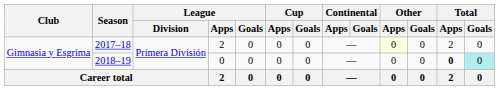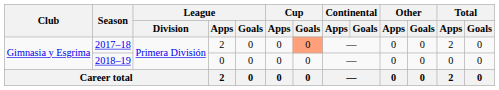(308, 45) no background -> (308, 45) lightsalmon background
(394, 45) lightyellow background -> (394, 45) no background
(451, 61) bold -> (451, 61) normal
(480, 61) paleturquoise background -> (480, 61) no background
